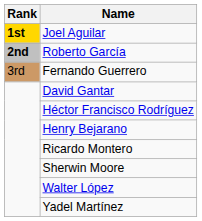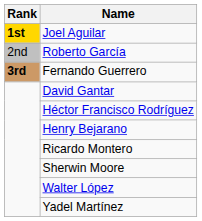(18, 52) bold -> (17, 52) normal
(16, 71) normal -> (17, 71) bold
